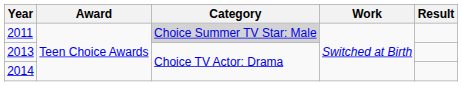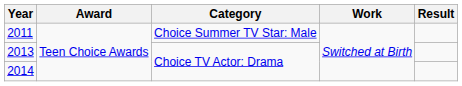(235, 33) lightgrey background -> (235, 33) no background
